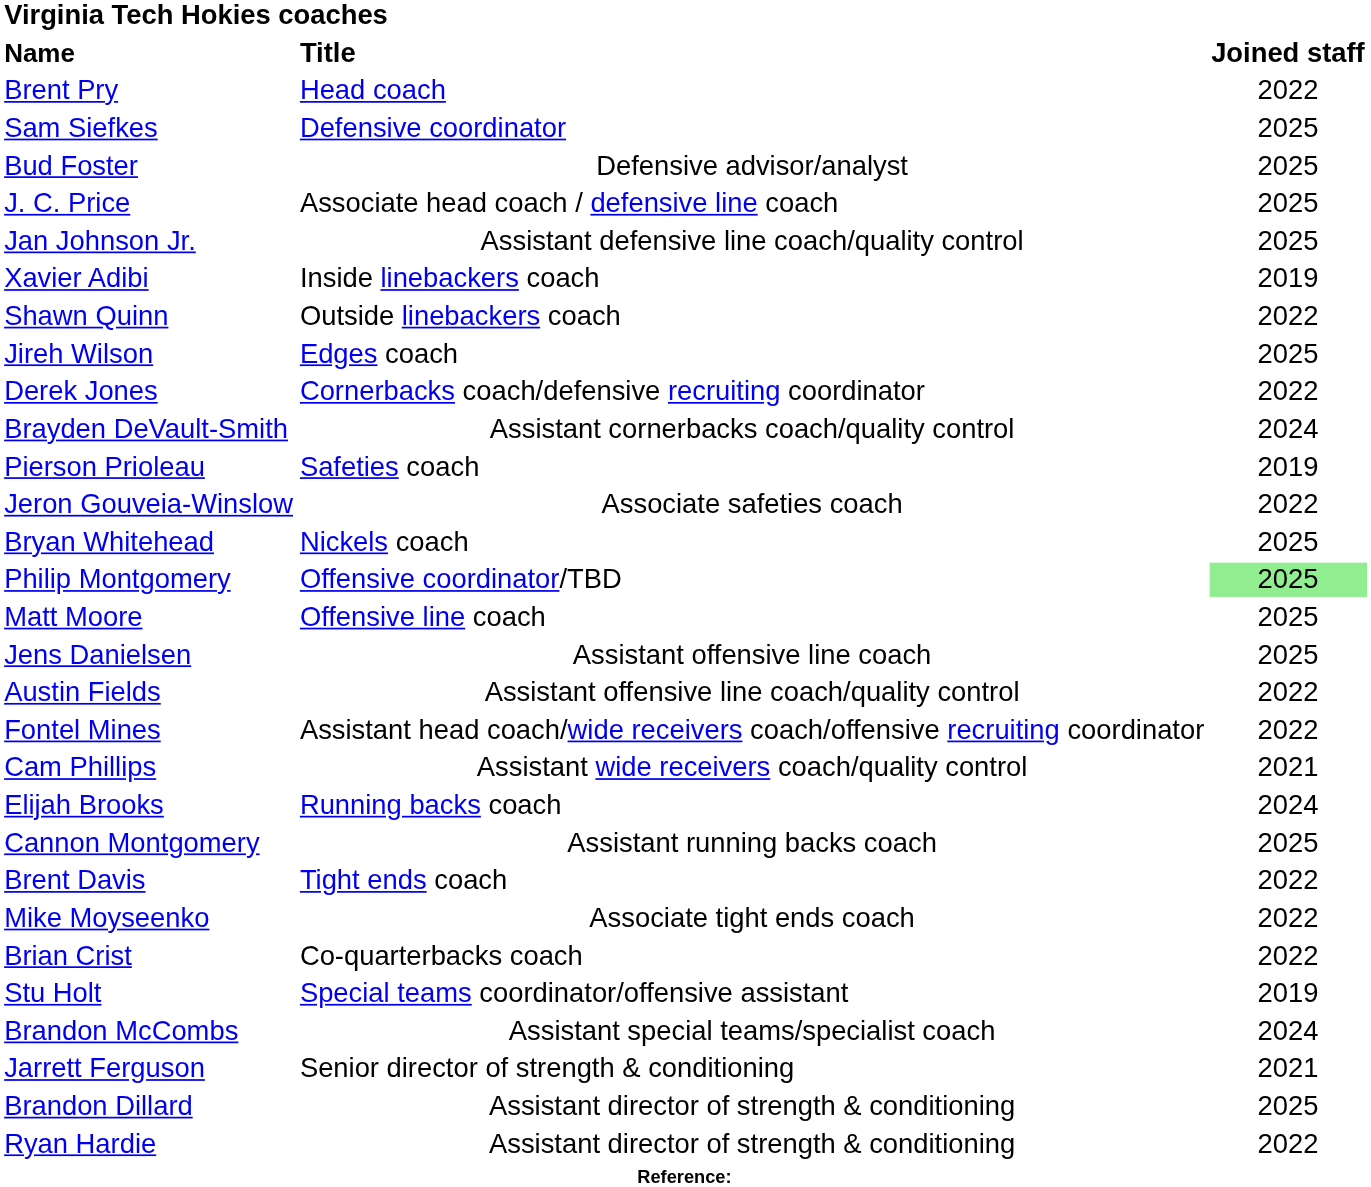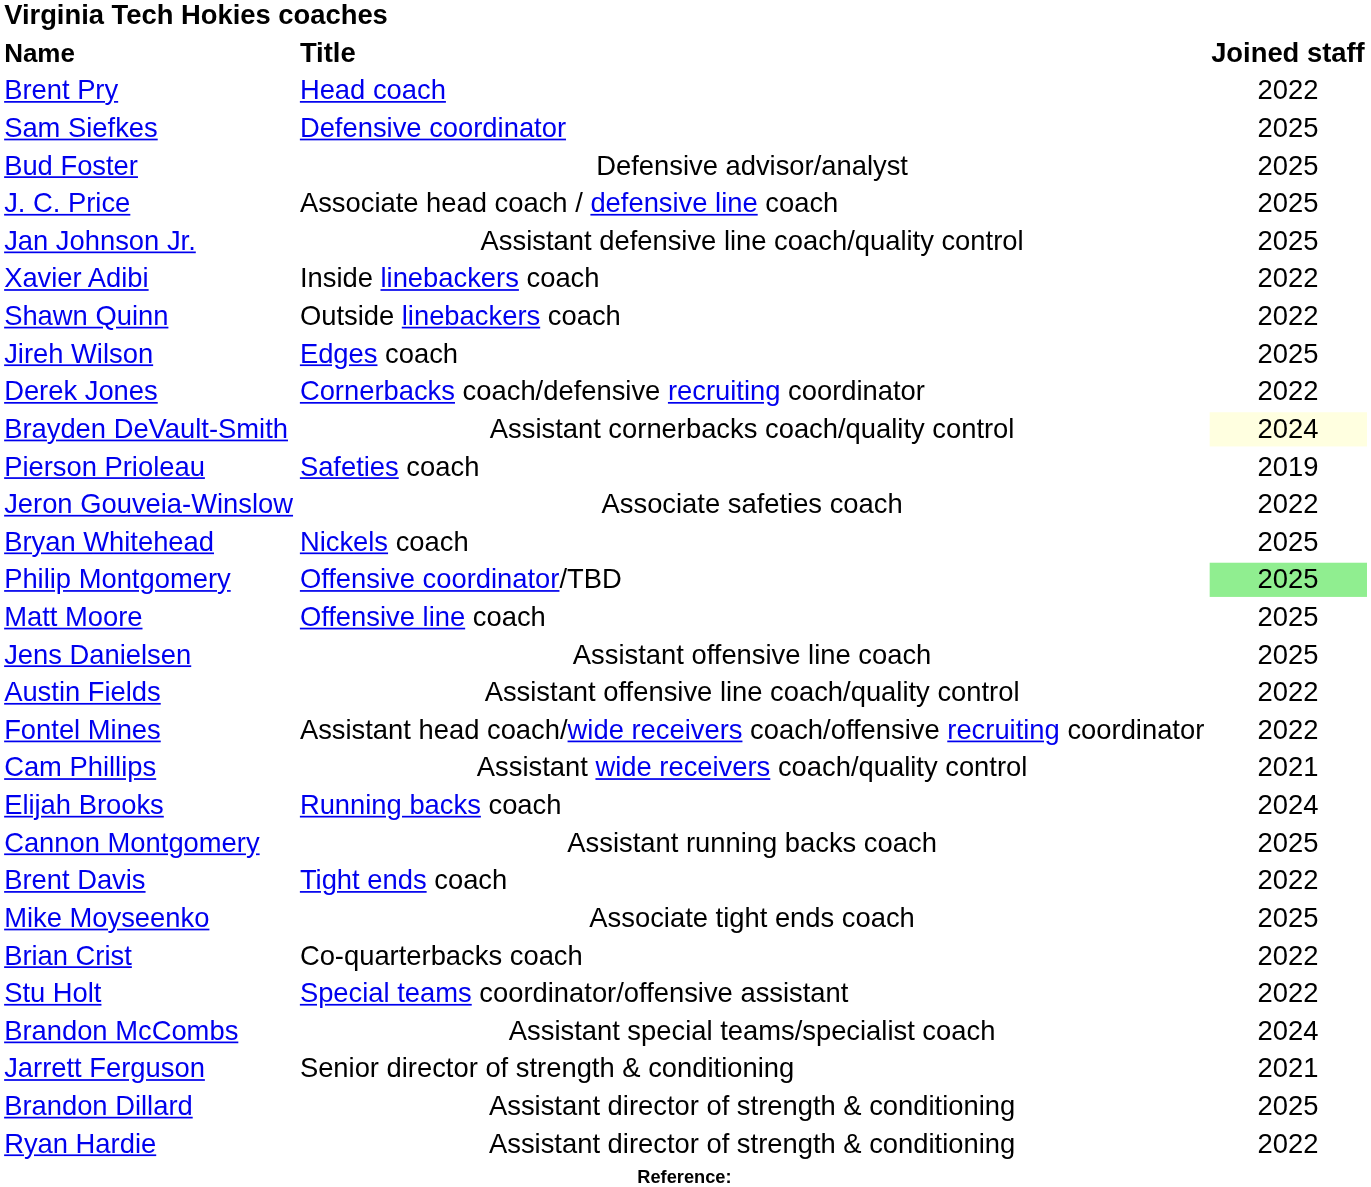(1288, 278) 2019 -> (1288, 278) 2022
(1288, 428) no background -> (1288, 428) lightyellow background
(1288, 918) 2022 -> (1288, 918) 2025
(1288, 993) 2019 -> (1288, 993) 2022
